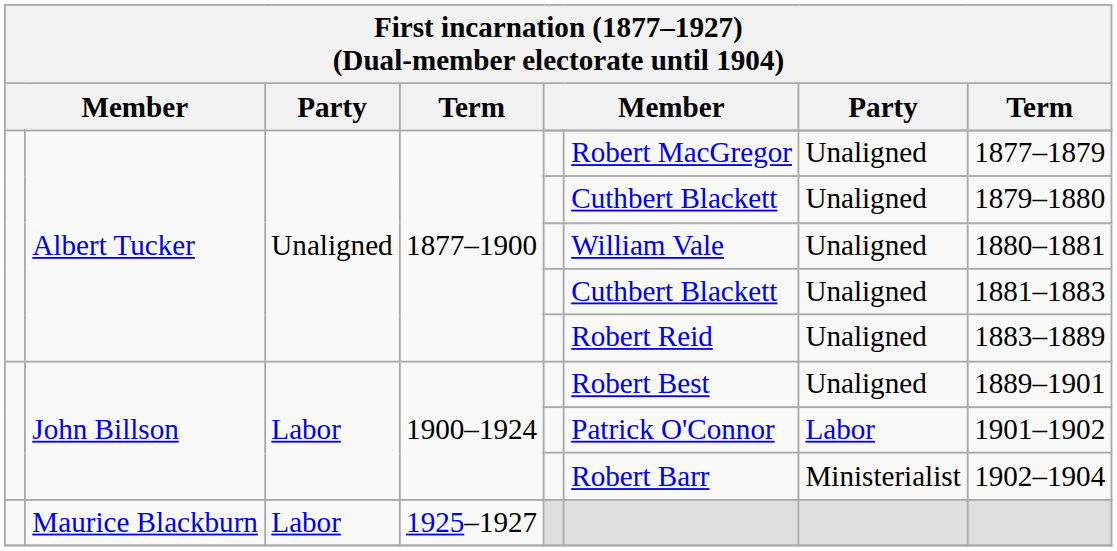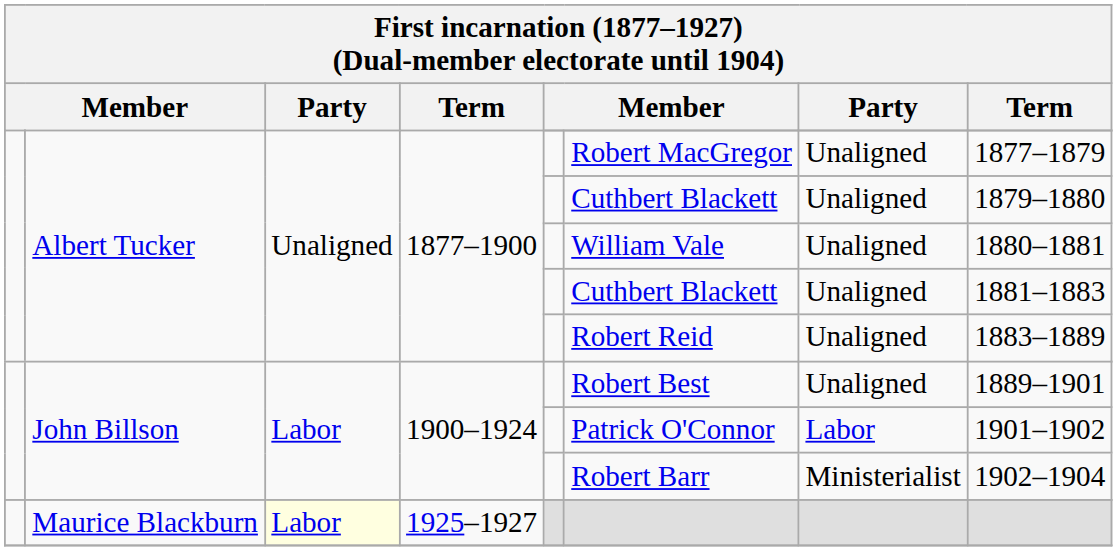(306, 522) no background -> (306, 522) lightyellow background
